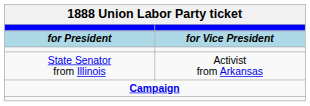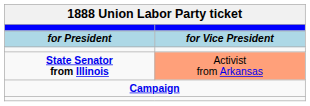(80, 66) normal -> (80, 66) bold
(230, 66) no background -> (230, 66) lightsalmon background
